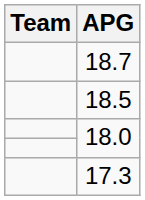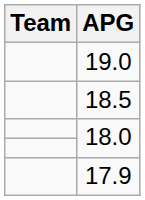(108, 61) 18.7 -> (108, 61) 19.0
(108, 175) 17.3 -> (108, 175) 17.9
